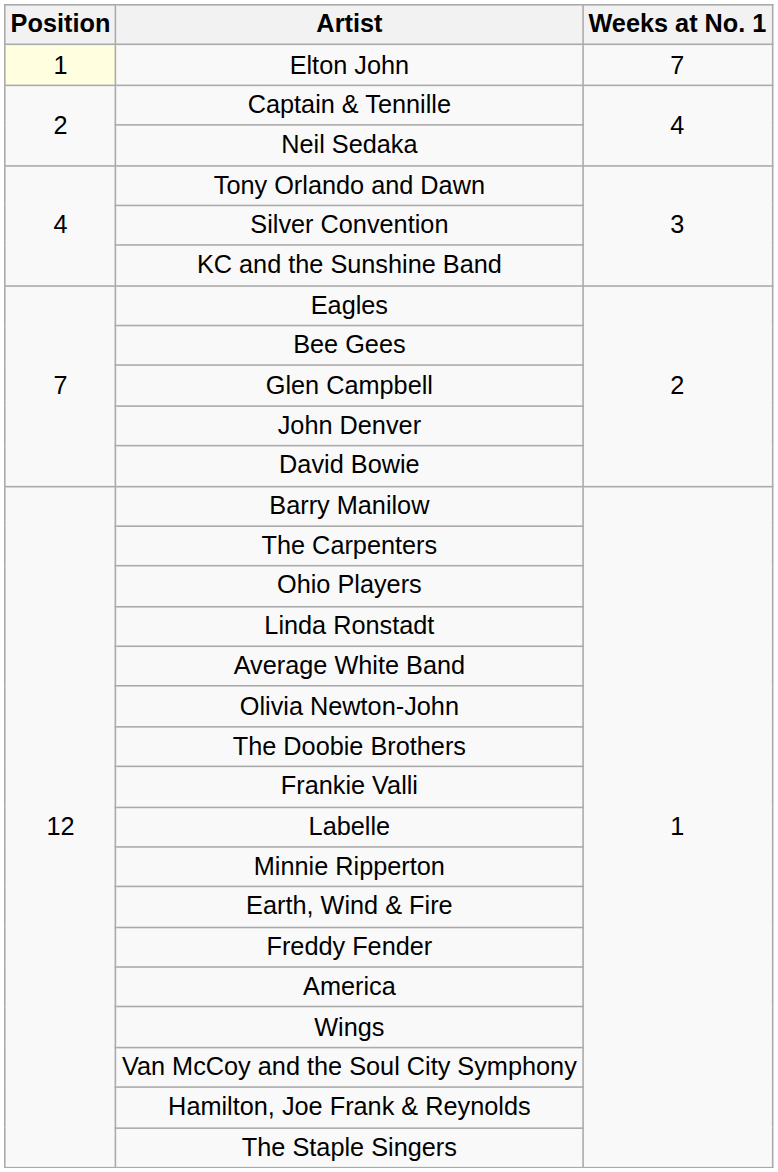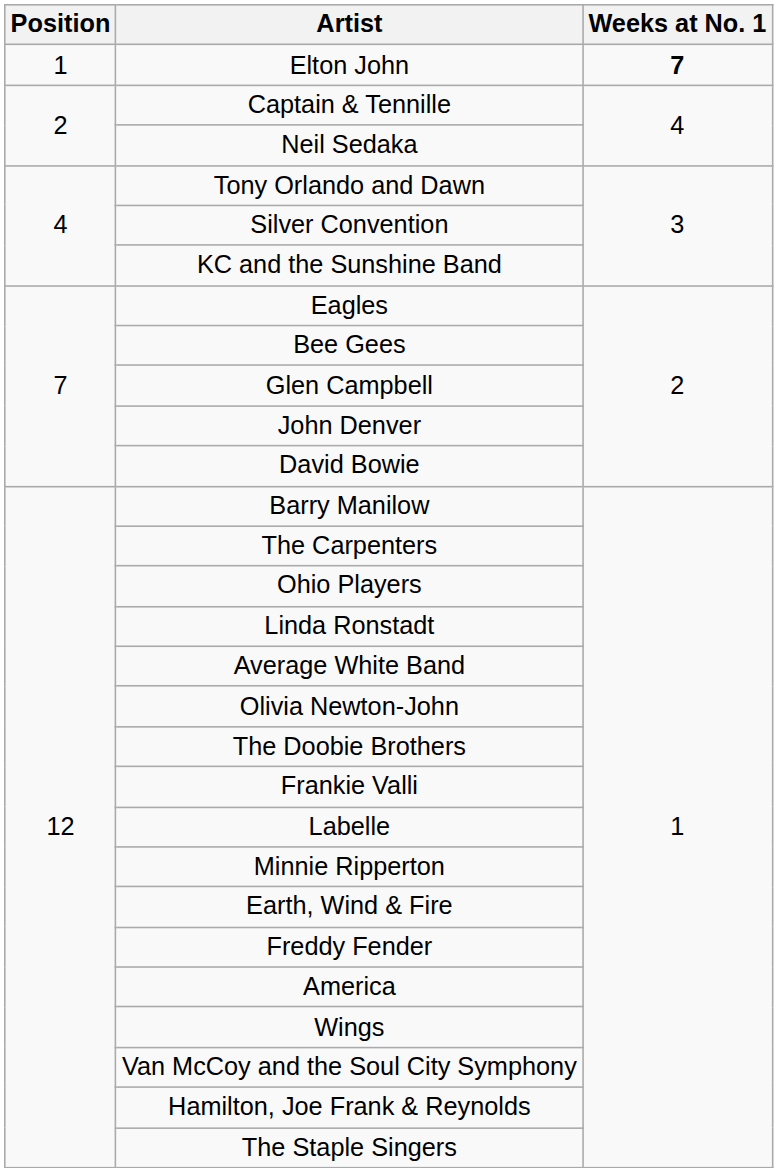(60, 64) lightyellow background -> (60, 64) no background
(677, 64) normal -> (677, 64) bold
